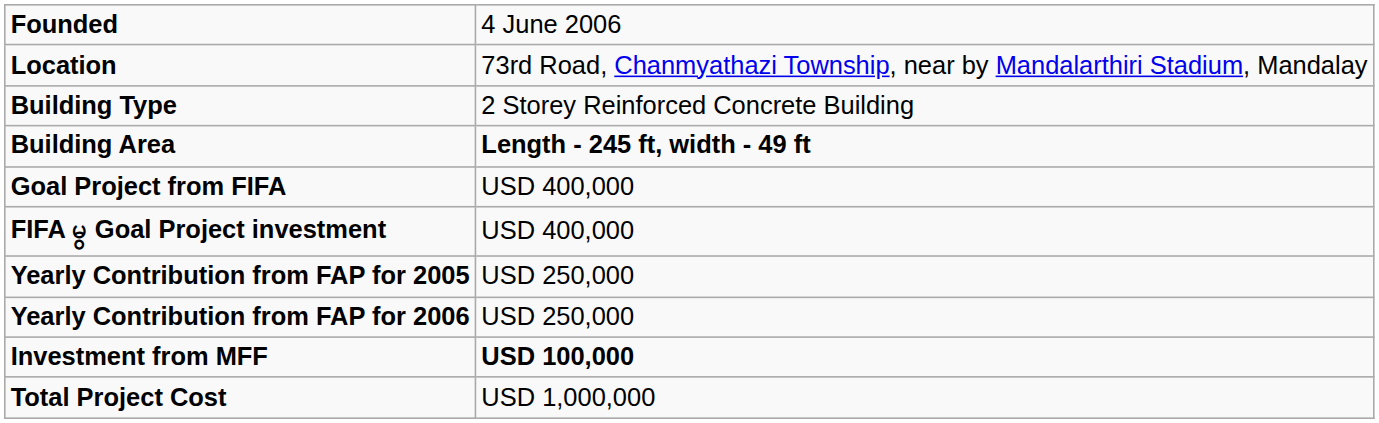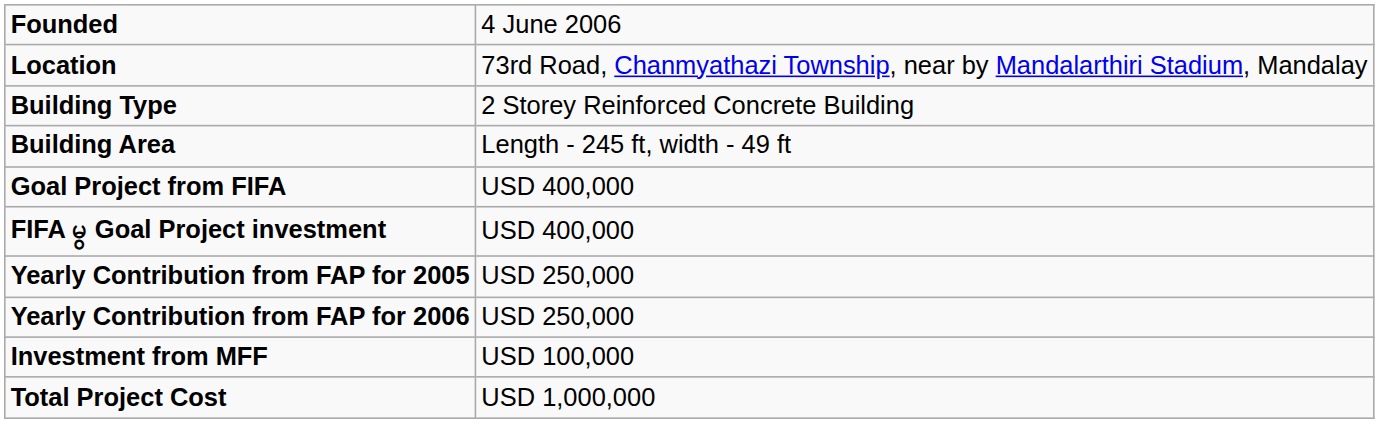(646, 145) bold -> (636, 145) normal
(558, 356) bold -> (558, 356) normal
